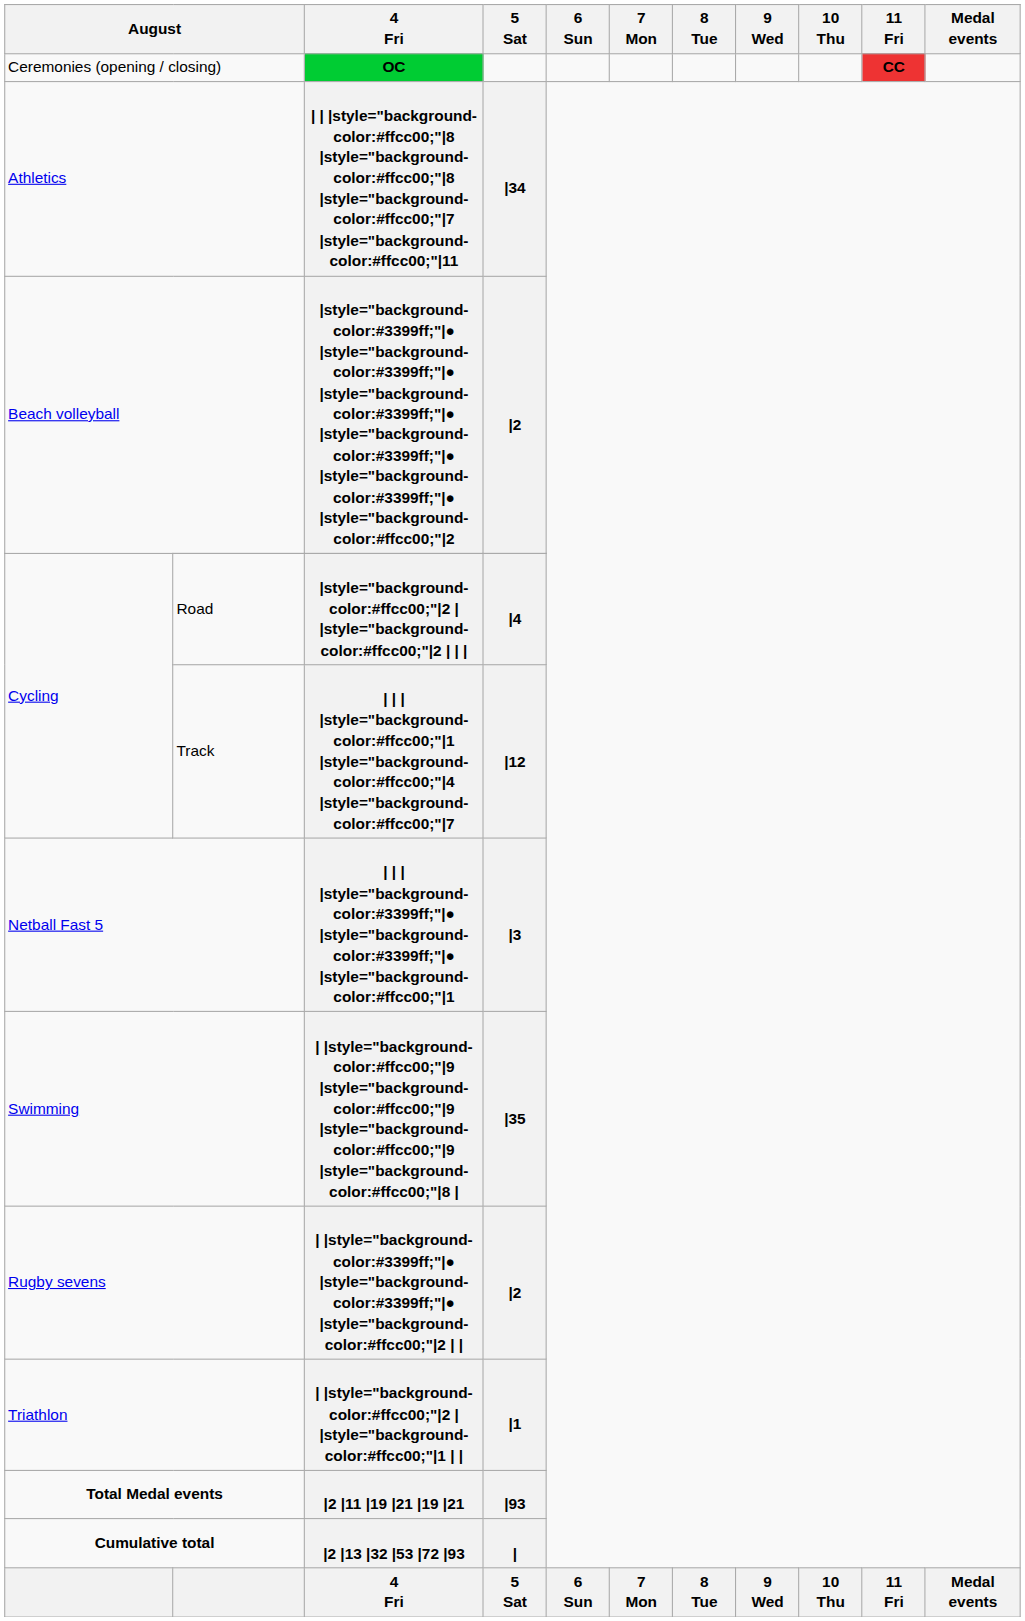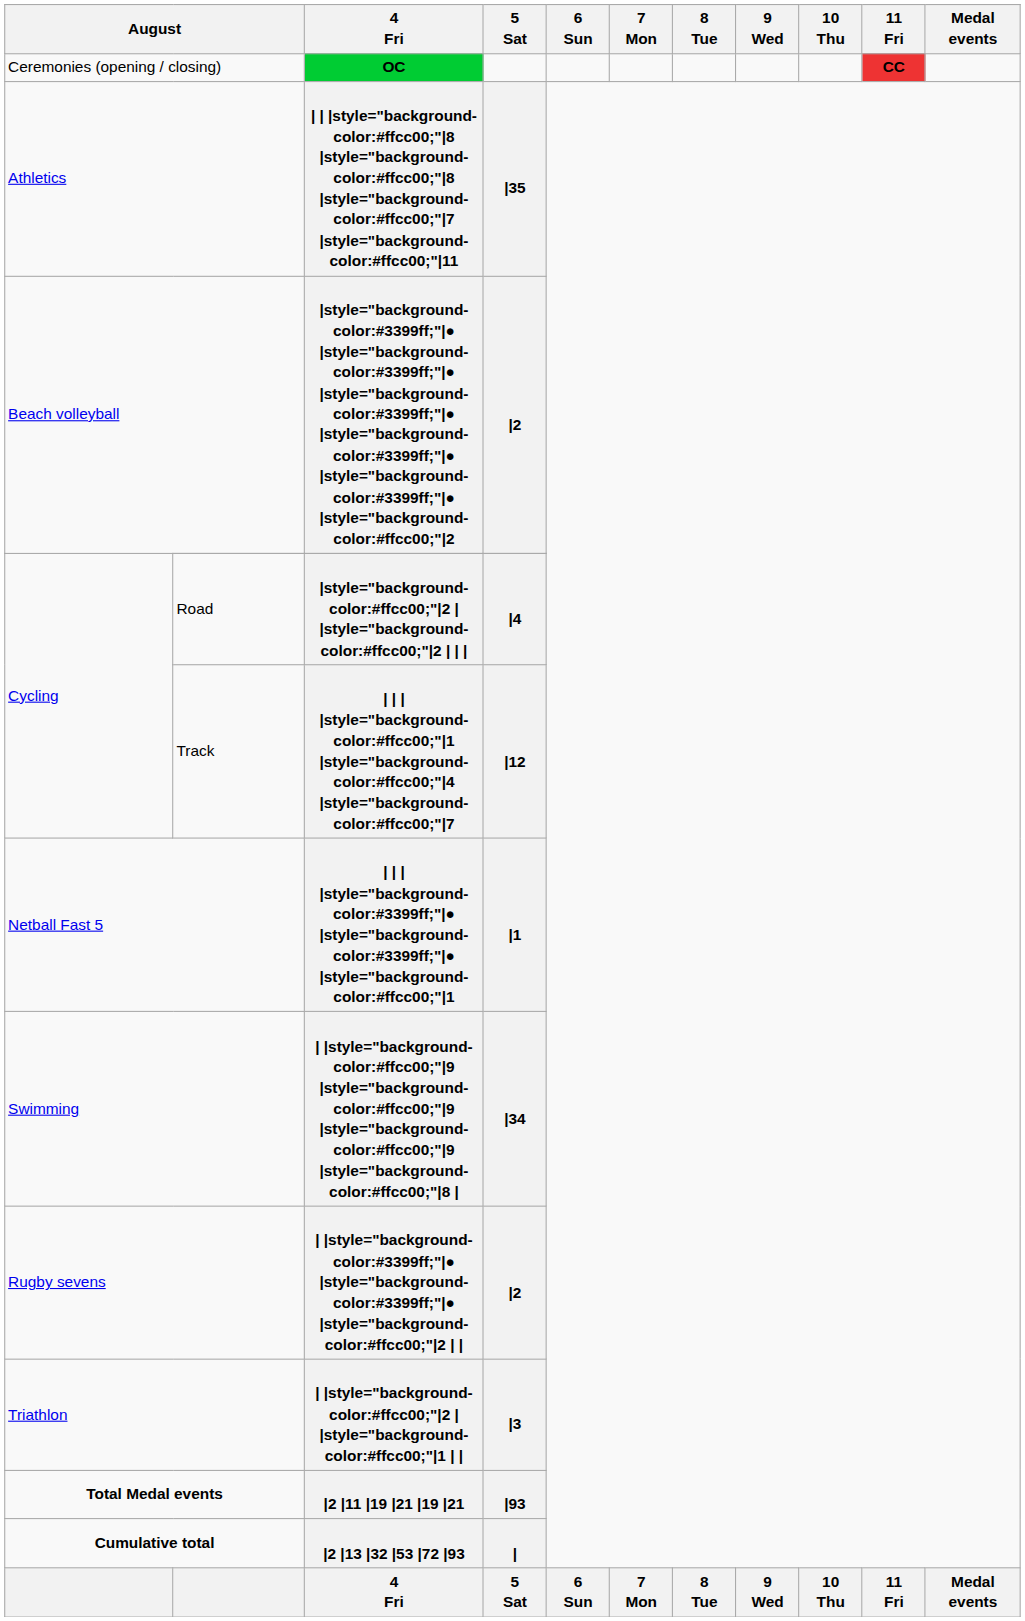(515, 188) |34 -> (515, 188) |35
(515, 935) |3 -> (515, 935) |1
(515, 1119) |35 -> (515, 1119) |34
(515, 1424) |1 -> (515, 1424) |3
